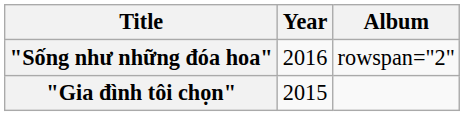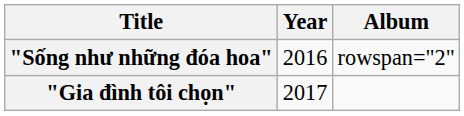(305, 92) 2015 -> (305, 92) 2017
